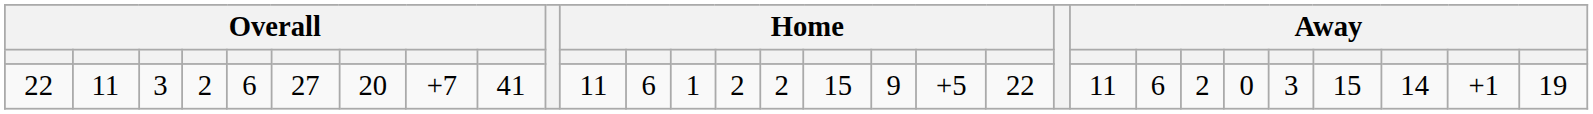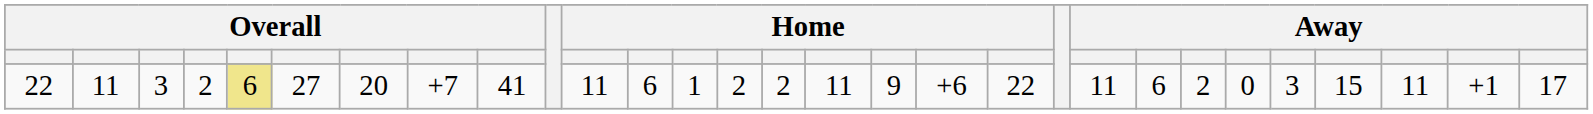(249, 85) no background -> (250, 85) khaki background
(838, 85) 15 -> (839, 85) 11
(951, 85) +5 -> (952, 85) +6
(1415, 85) 14 -> (1415, 85) 11
(1553, 85) 19 -> (1553, 85) 17
